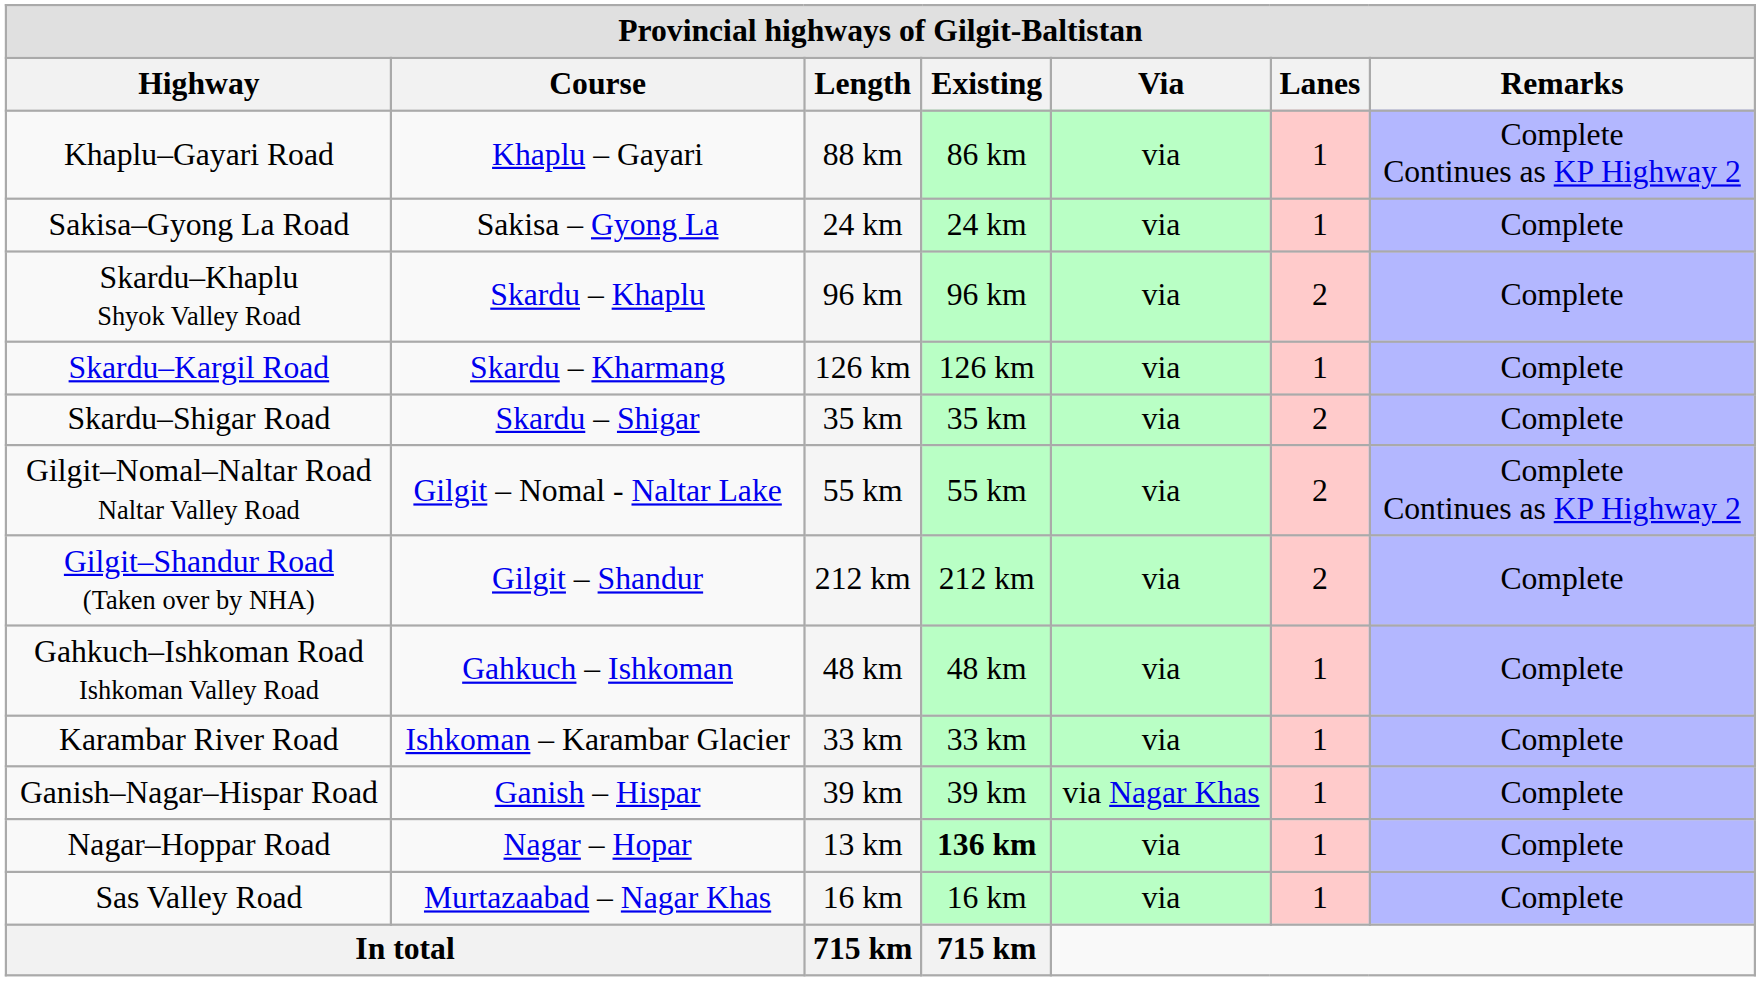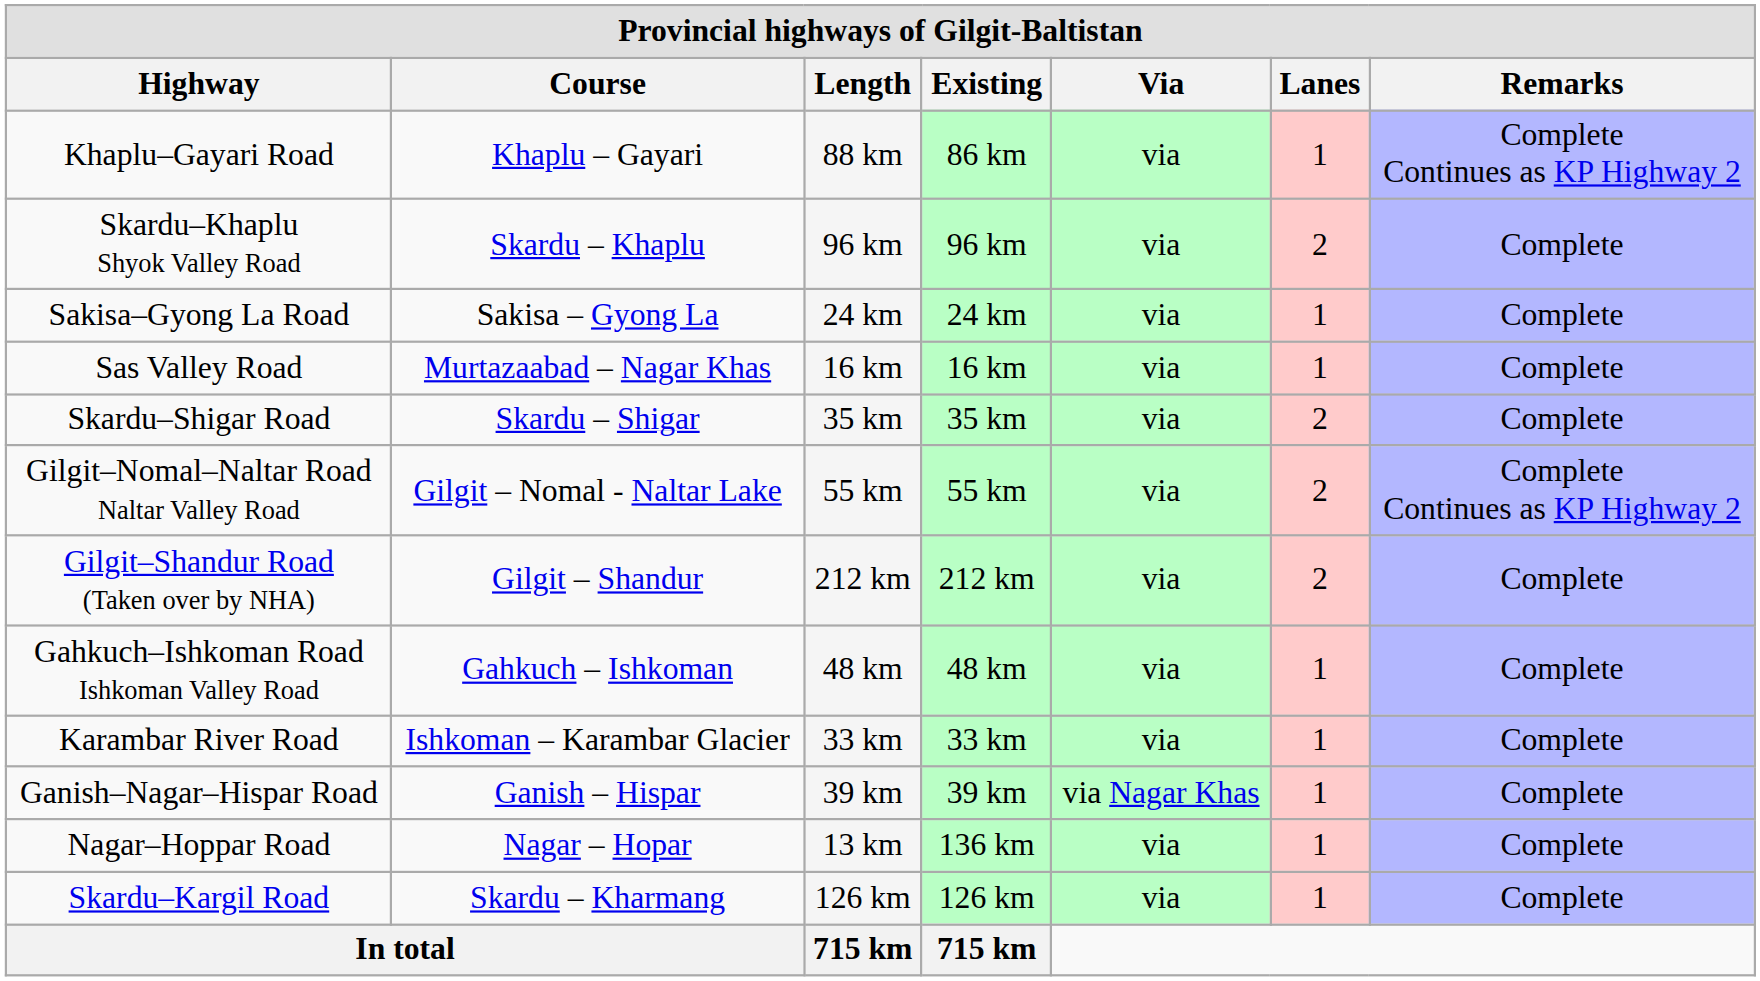rows swapped: (199, 224) <-> (199, 295)
rows swapped: (199, 366) <-> (199, 896)
(987, 844) bold -> (987, 844) normal
